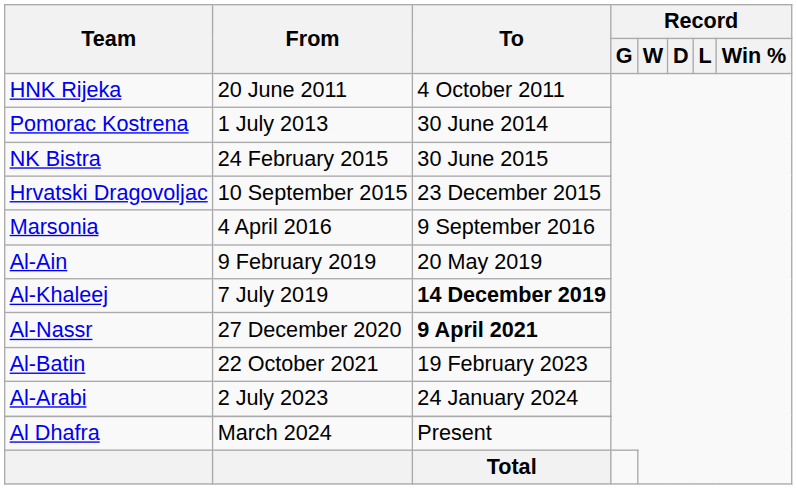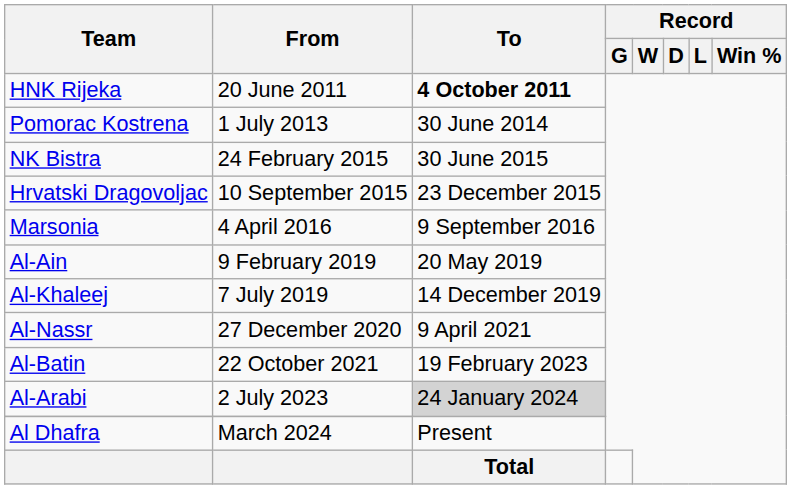(491, 90) normal -> (494, 90) bold
(512, 295) bold -> (509, 295) normal
(478, 329) bold -> (474, 329) normal
(498, 398) no background -> (498, 398) lightgrey background
